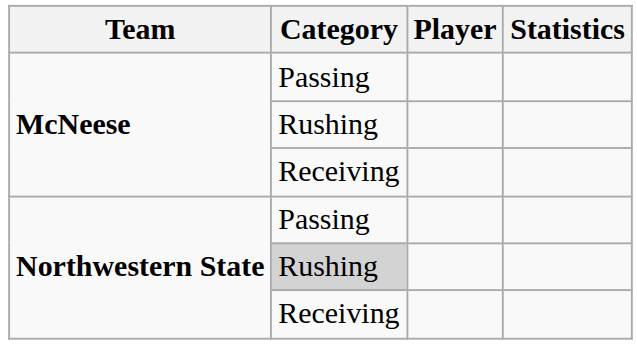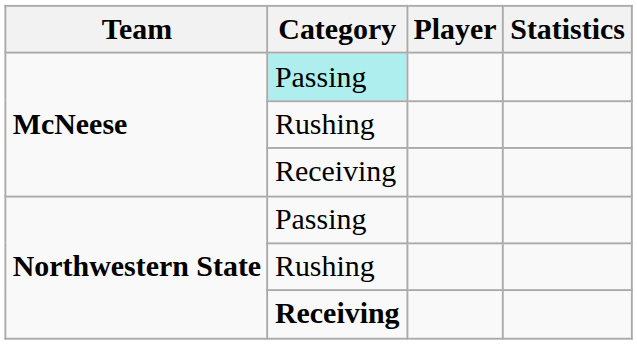(324, 76) no background -> (321, 76) paleturquoise background
(328, 266) lightgrey background -> (325, 266) no background
(339, 313) normal -> (337, 313) bold
